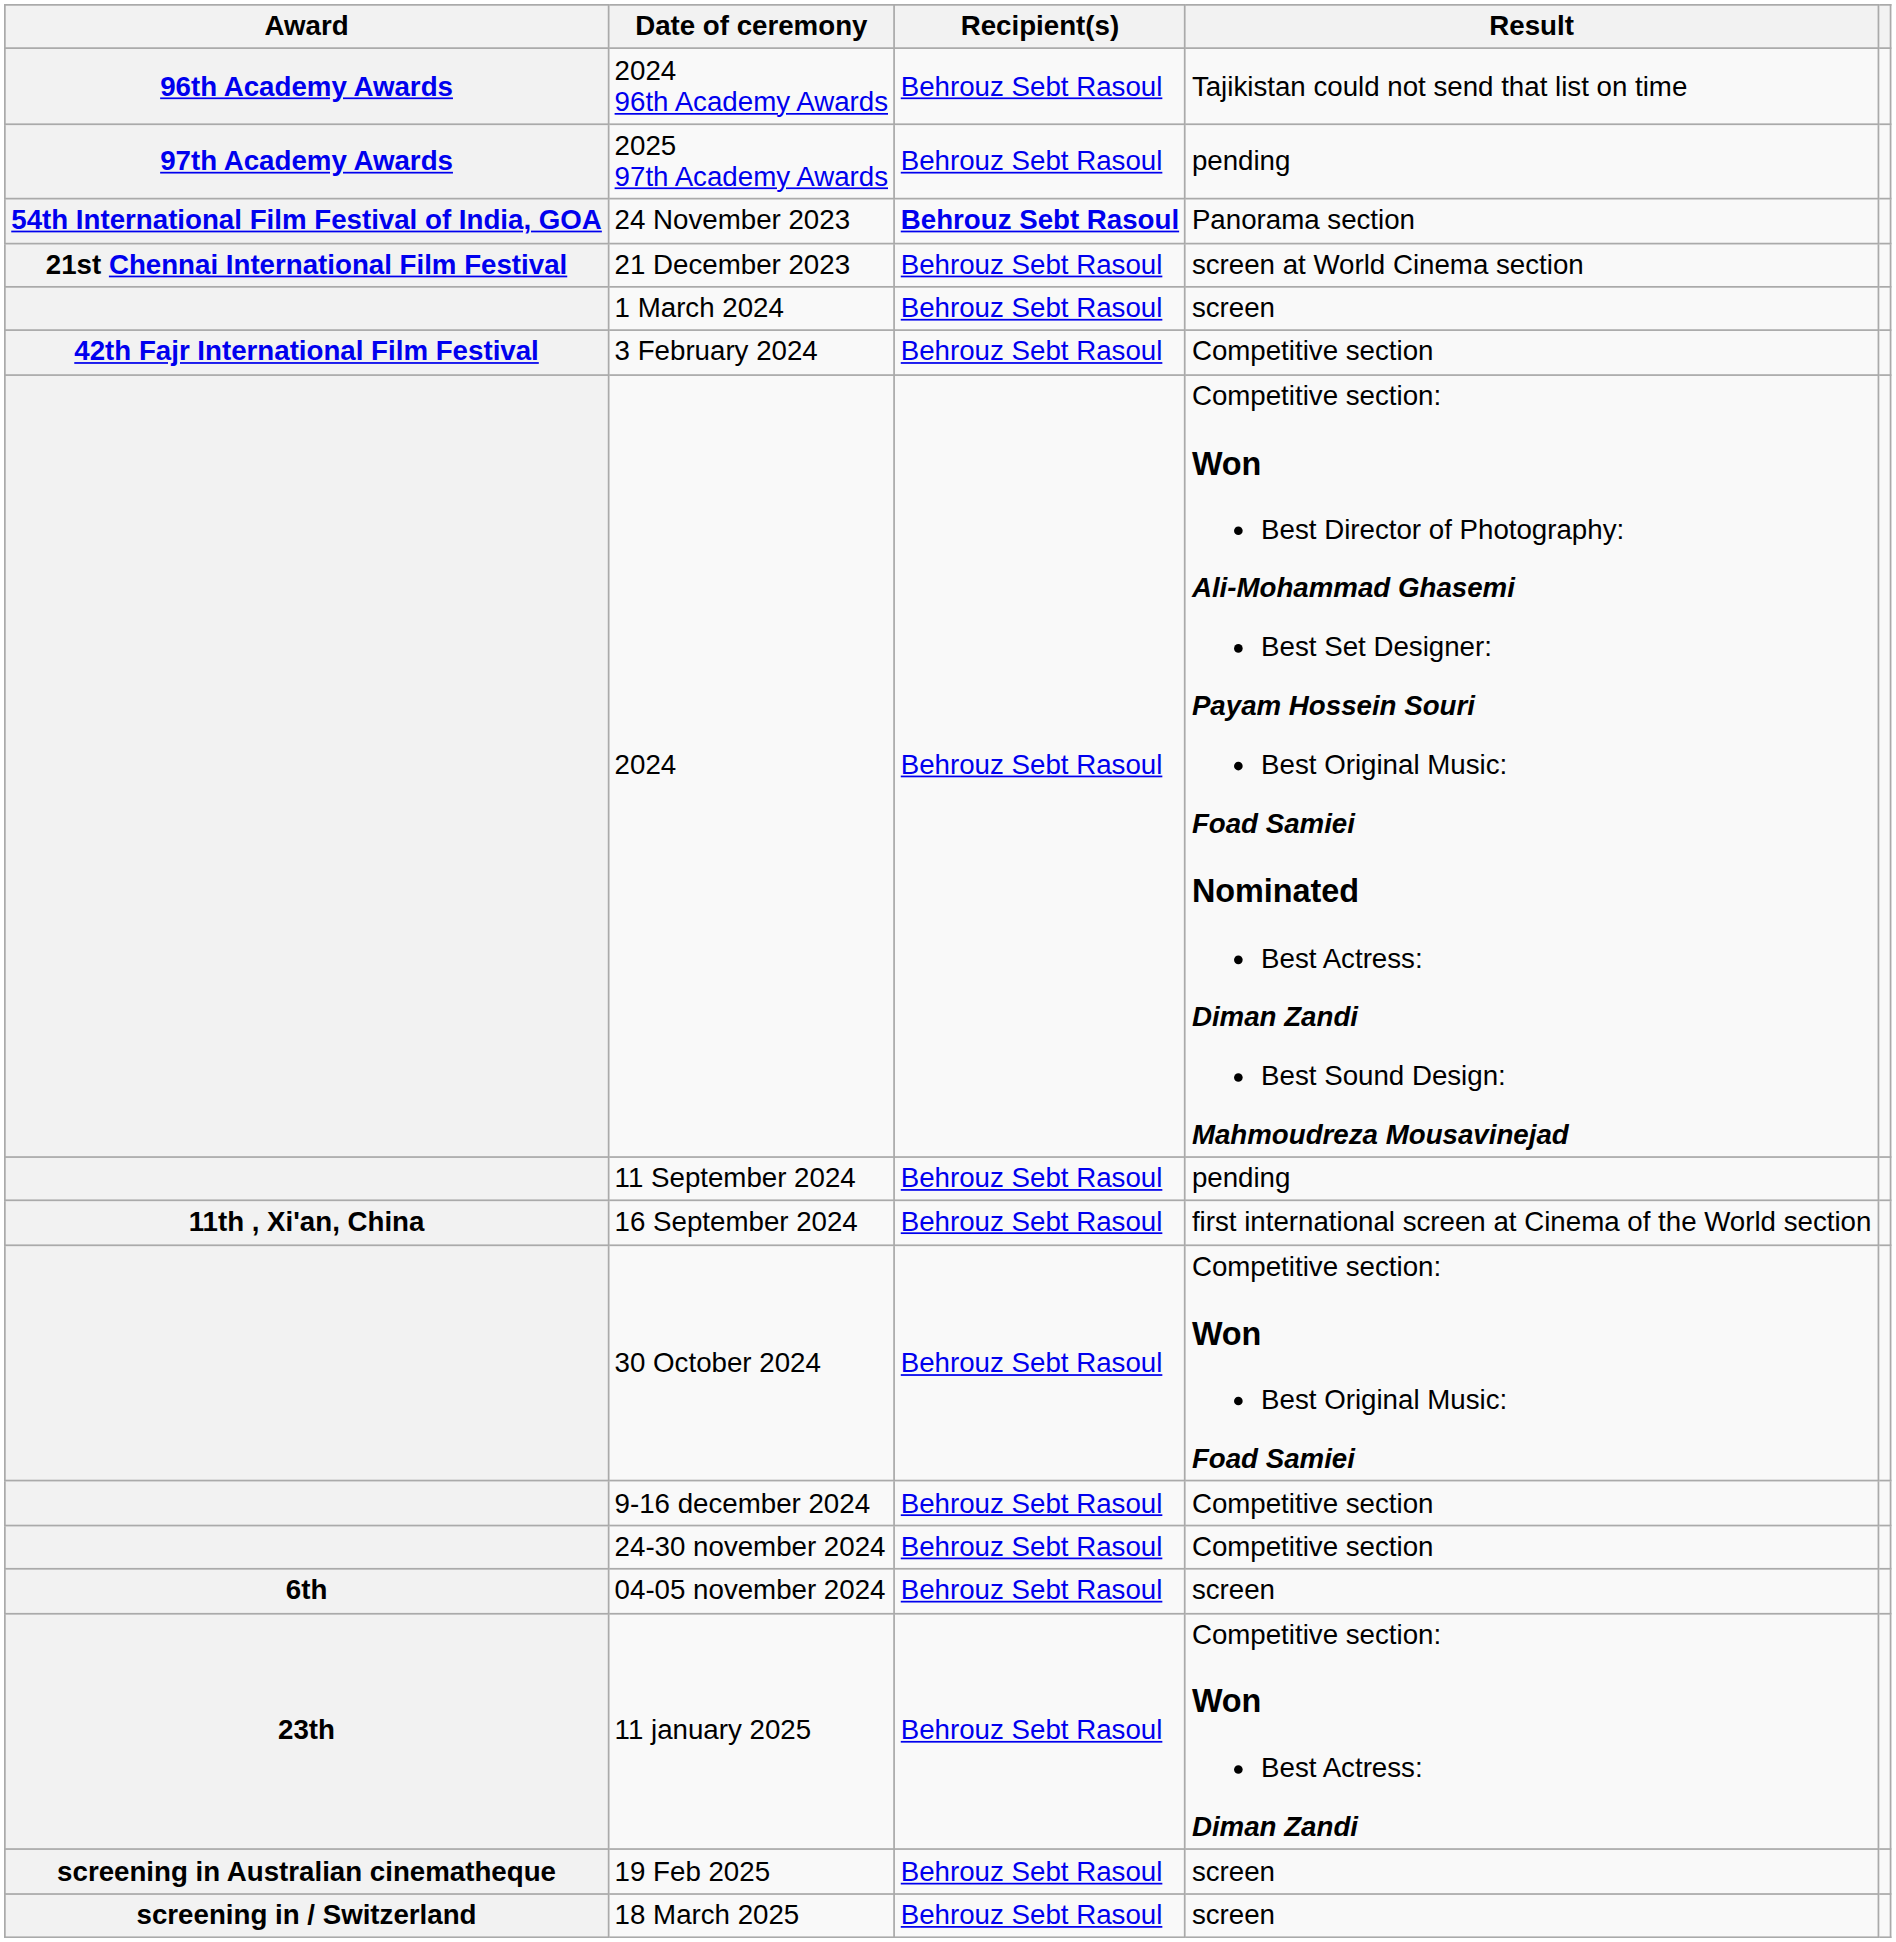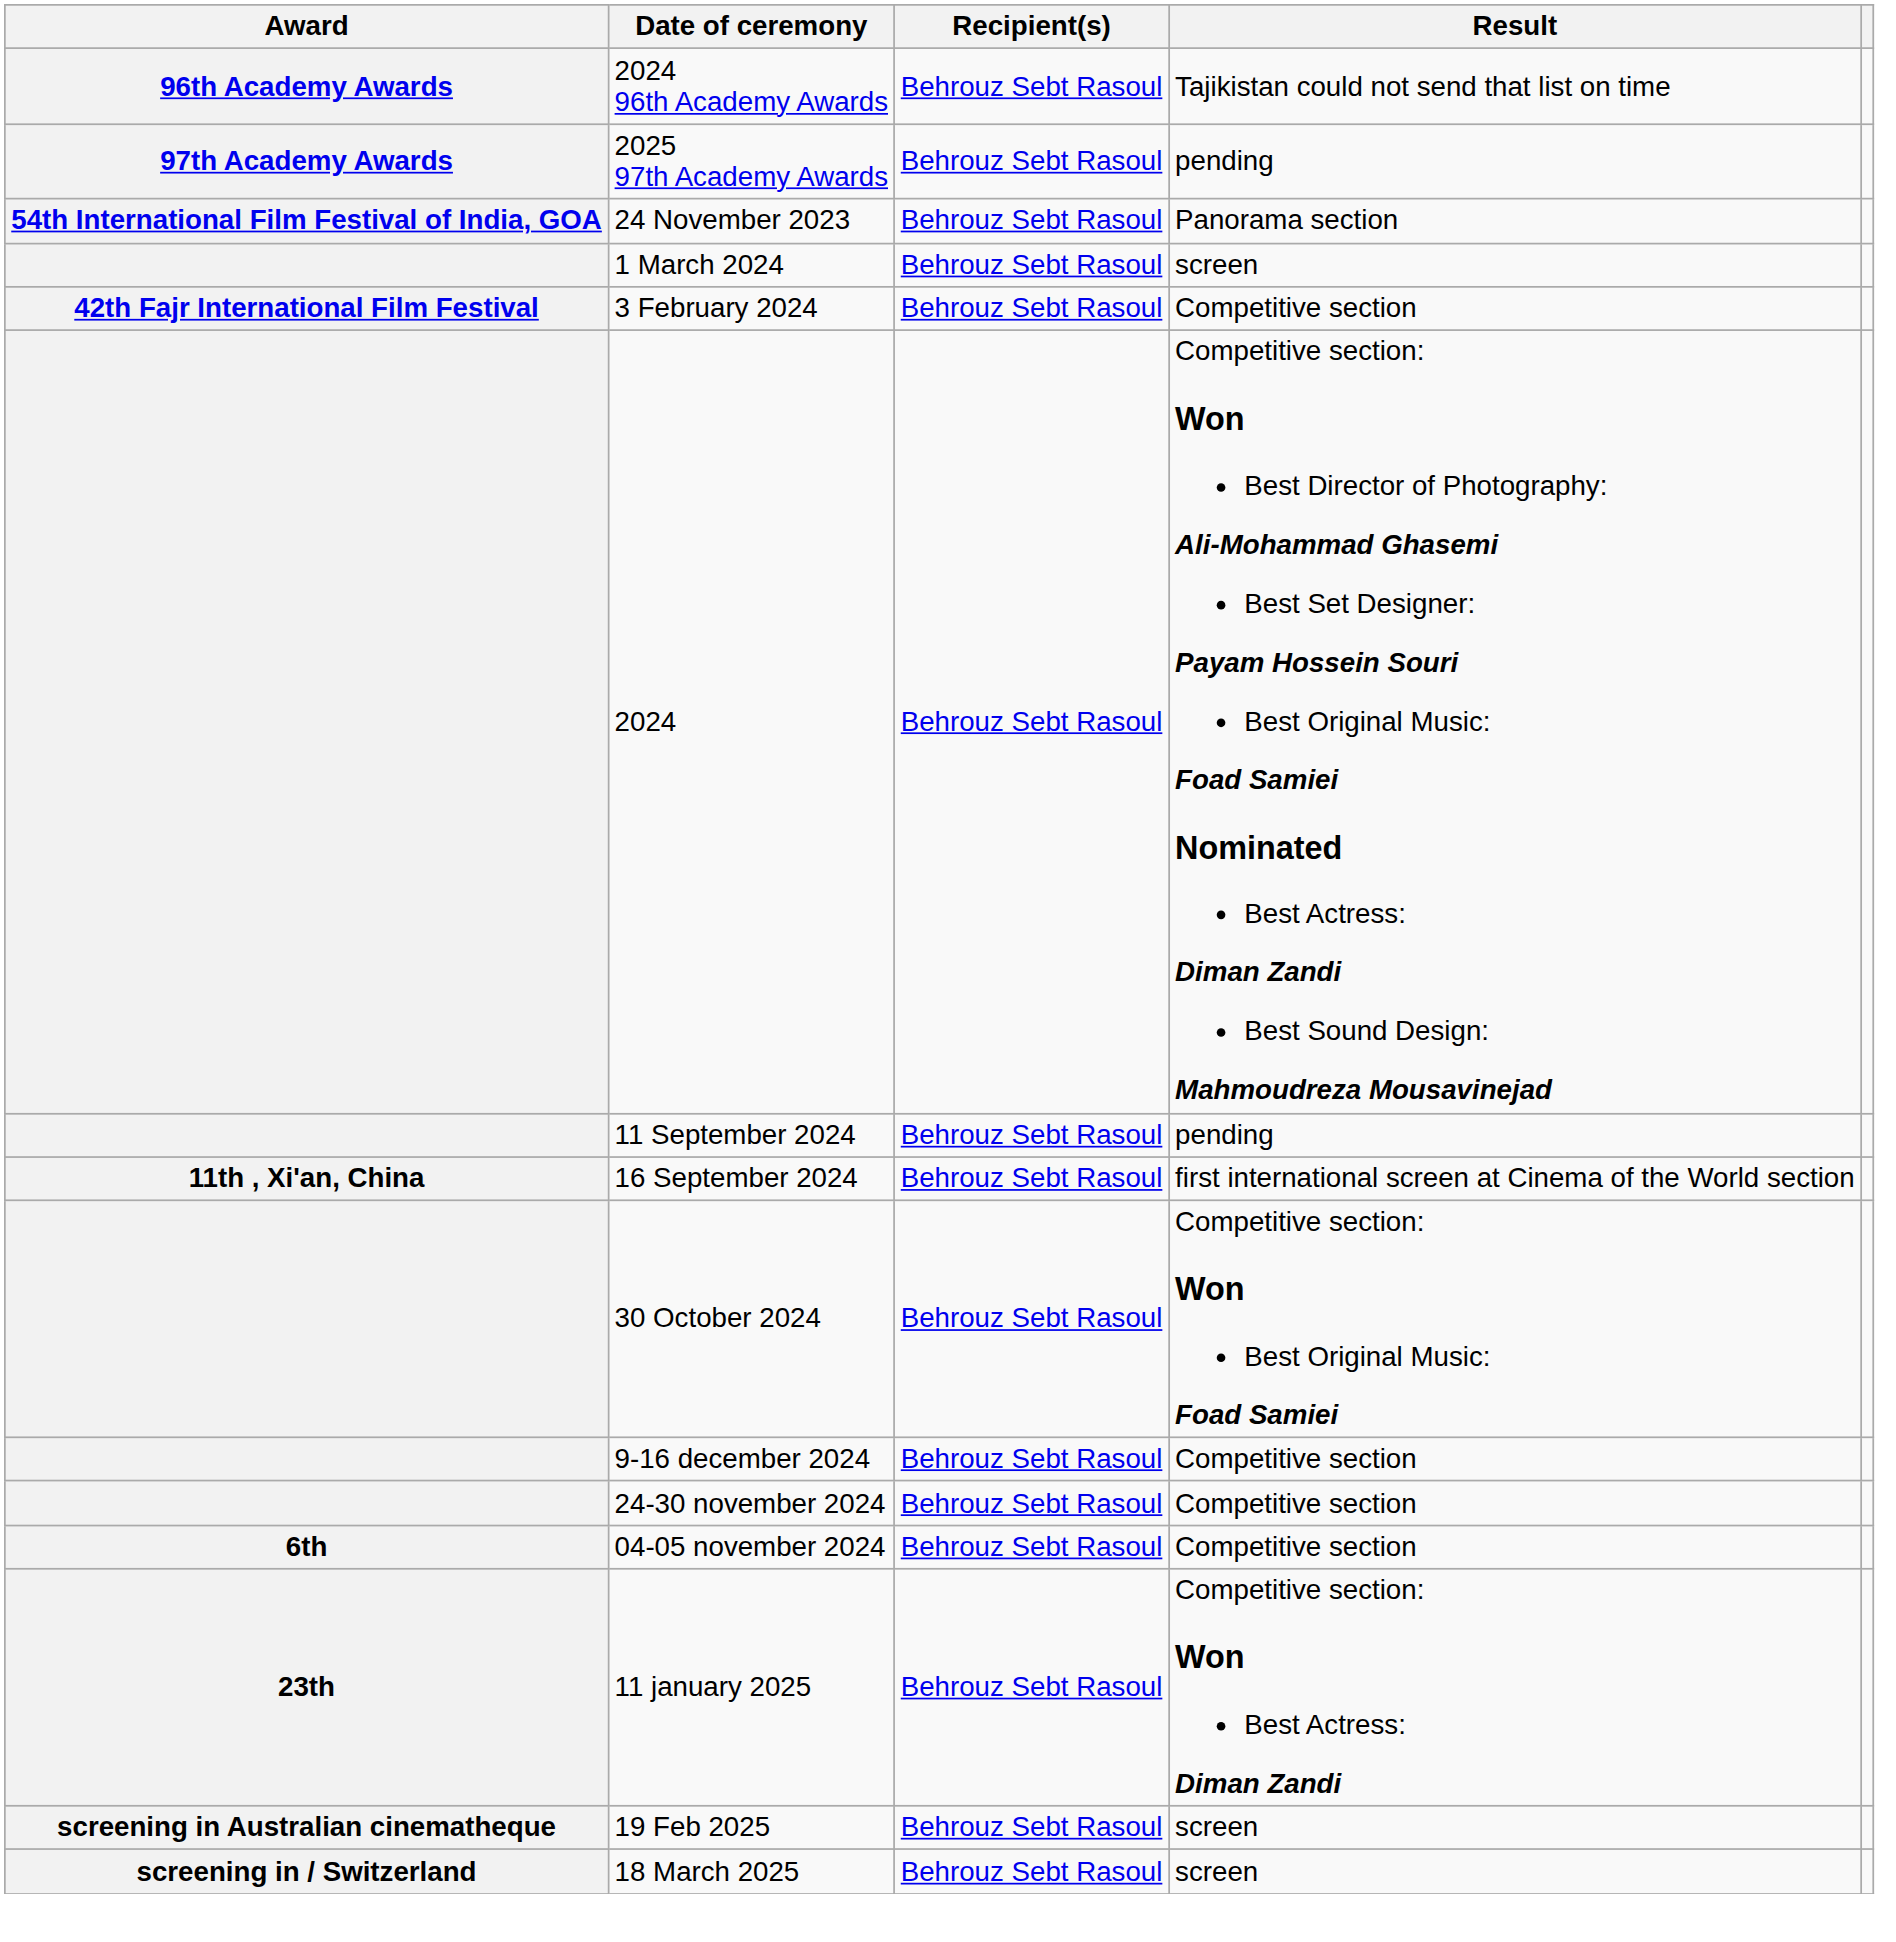(1040, 220) bold -> (1032, 220) normal
- row: (732, 264)
(1233, 1590) screen -> (1296, 1546) Competitive section
